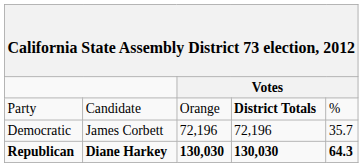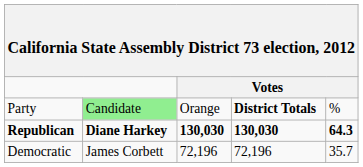(113, 108) no background -> (113, 108) lightgreen background
rows swapped: (41, 152) <-> (39, 130)
